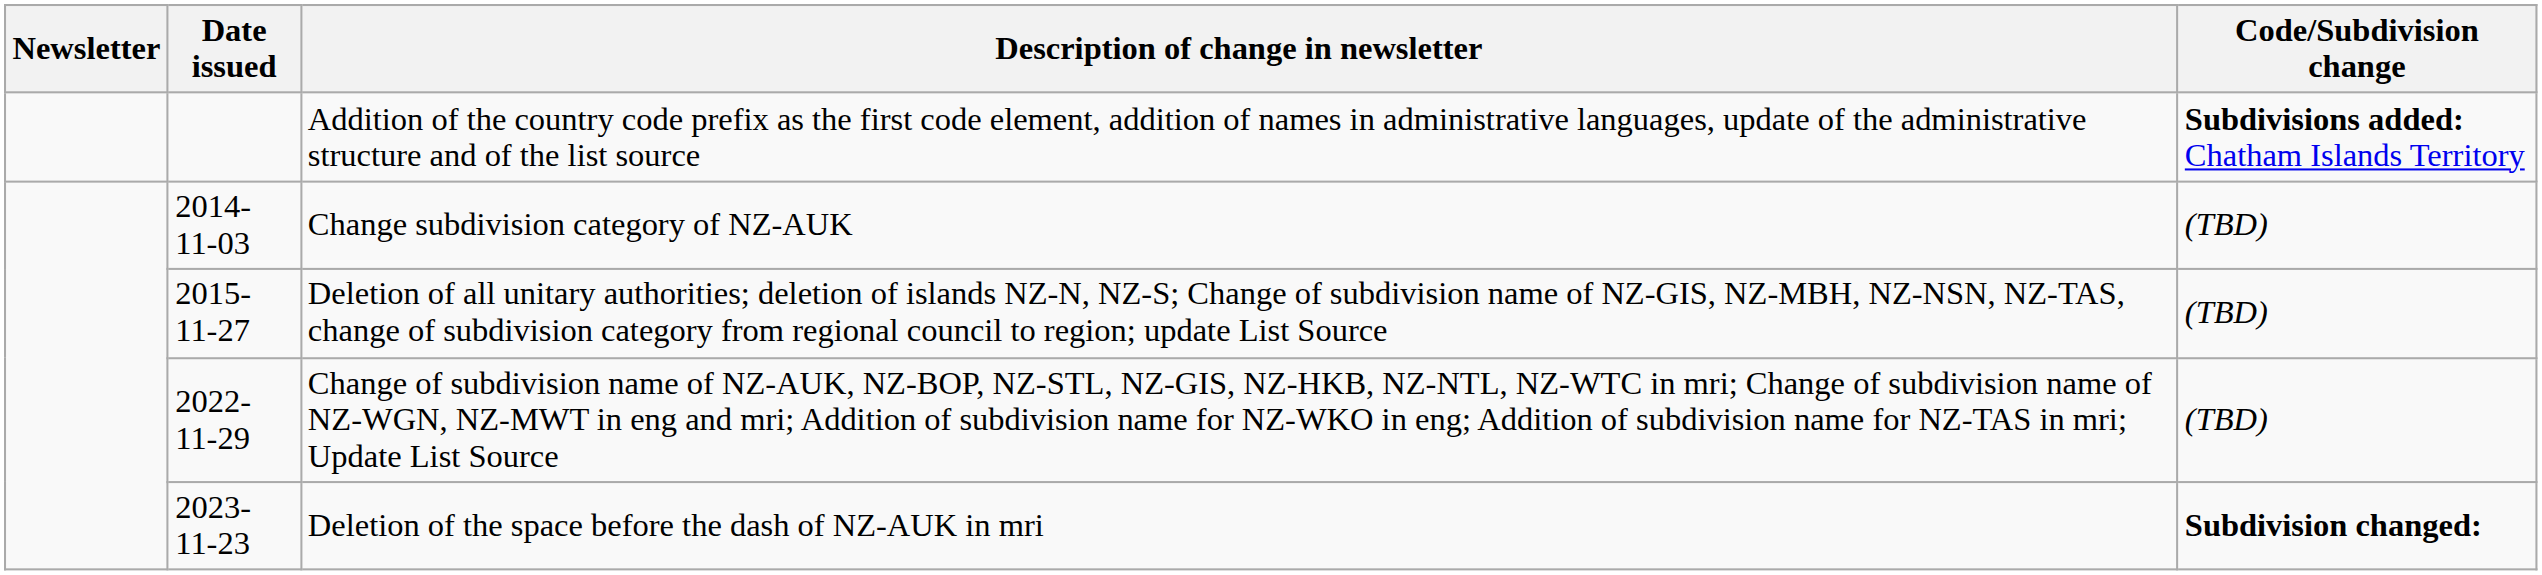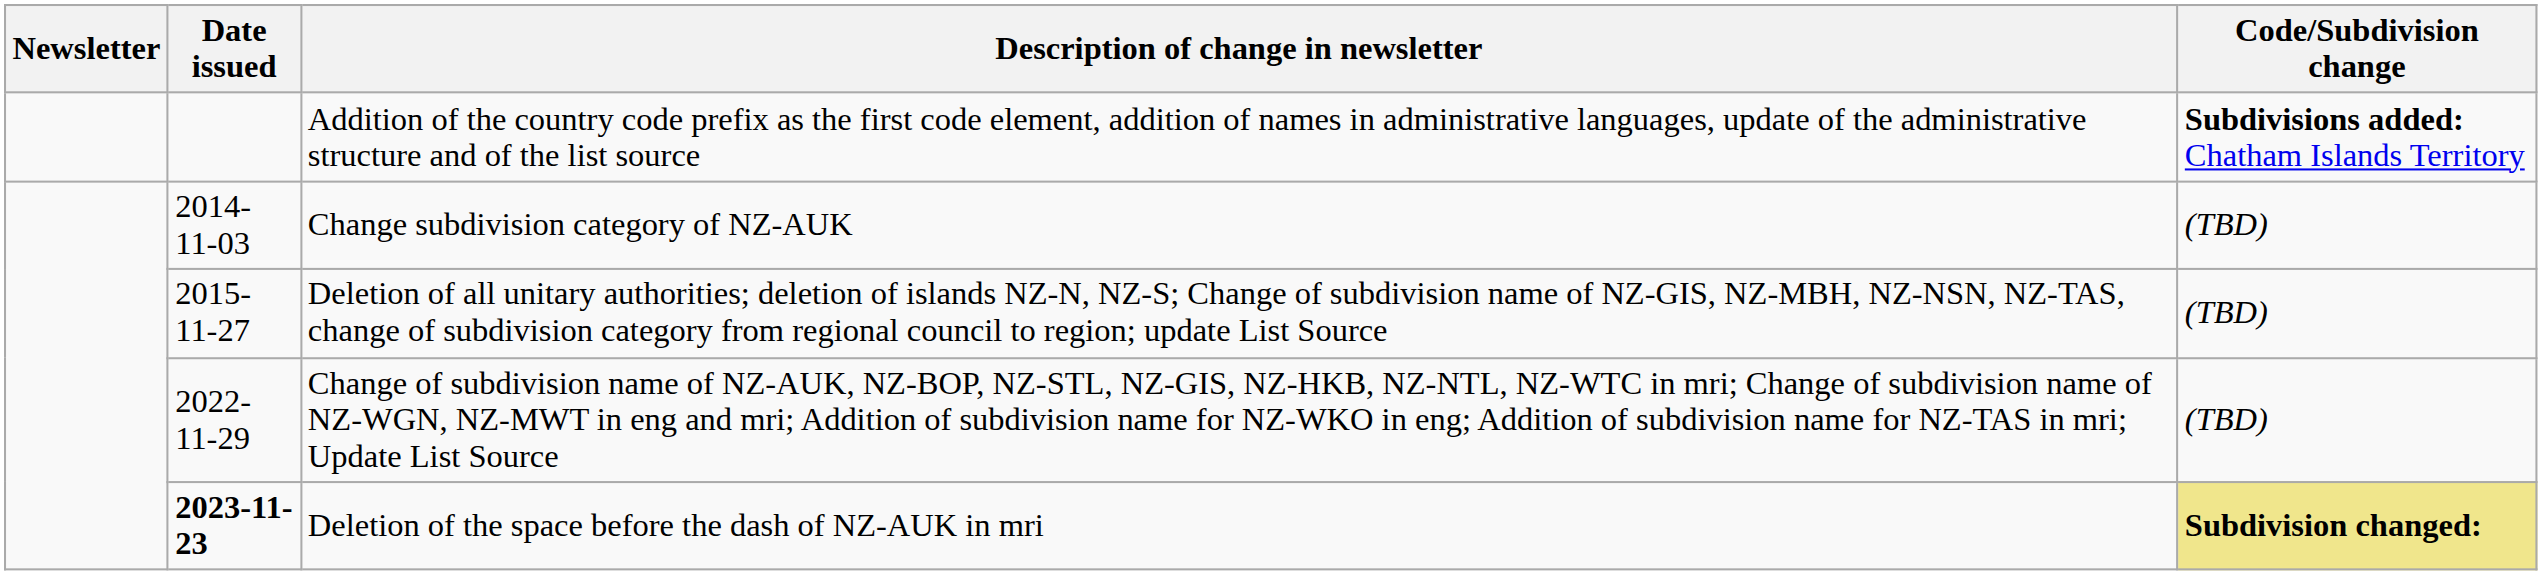(213, 525) normal -> (234, 525) bold
(2333, 525) no background -> (2333, 525) khaki background
